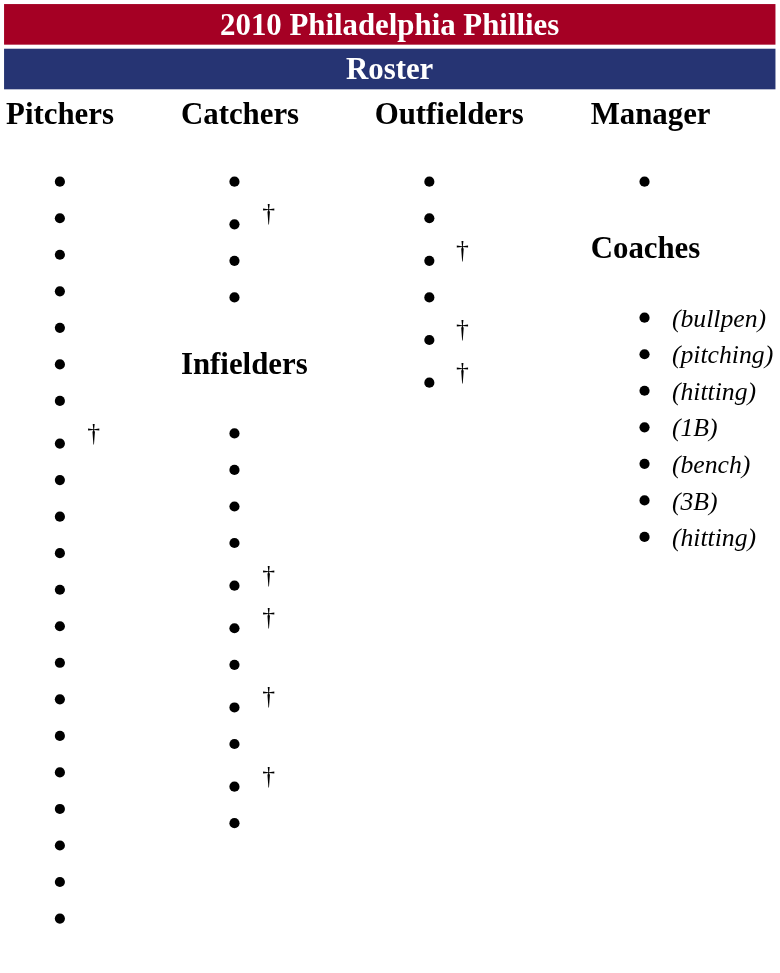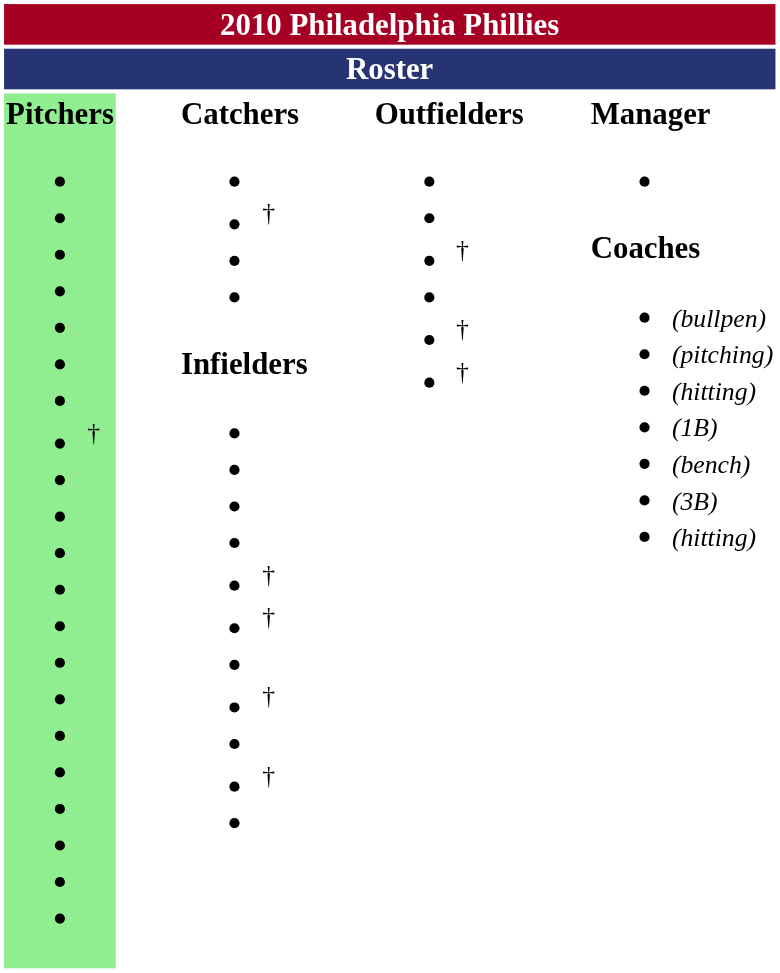(60, 516) no background -> (60, 516) lightgreen background
